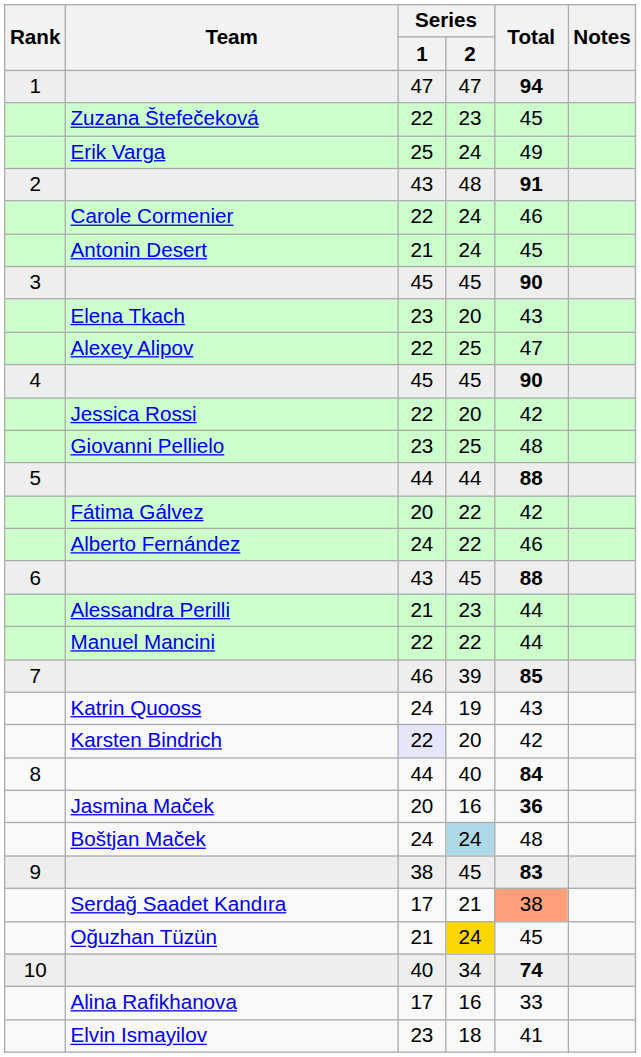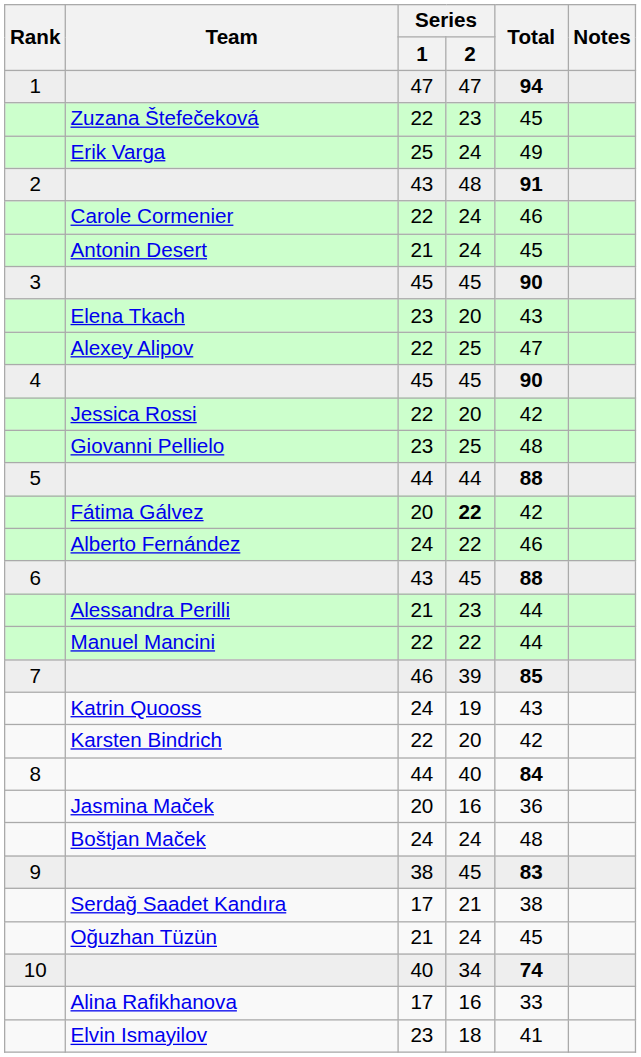(470, 511) normal -> (470, 511) bold
(422, 741) lavender background -> (422, 741) no background
(531, 806) bold -> (531, 806) normal
(470, 839) lightblue background -> (470, 839) no background
(531, 904) lightsalmon background -> (531, 904) no background
(470, 937) gold background -> (470, 937) no background
